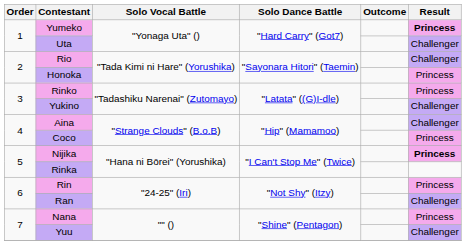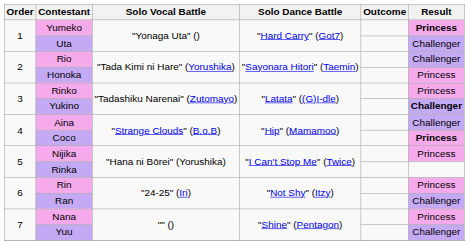(435, 106) normal -> (436, 106) bold
(435, 138) normal -> (436, 138) bold
(435, 153) bold -> (436, 153) normal
